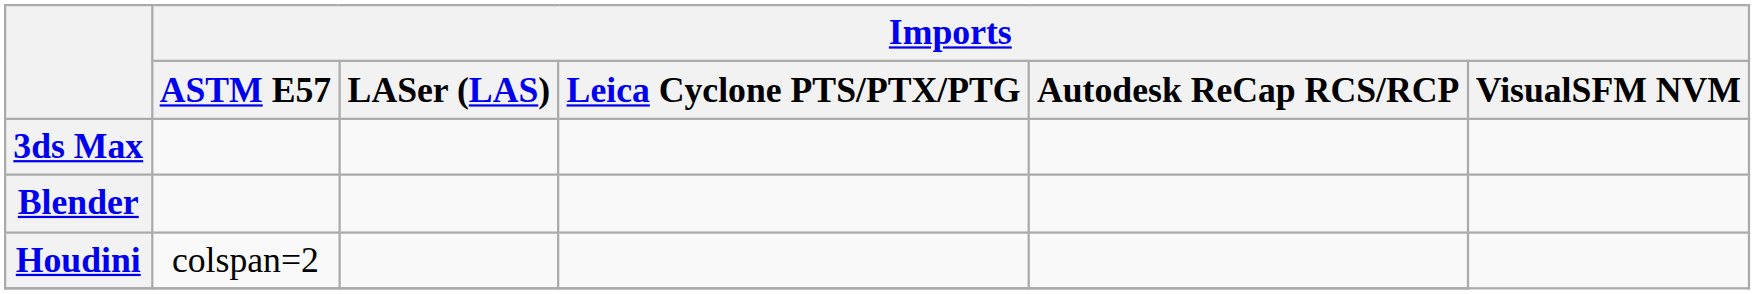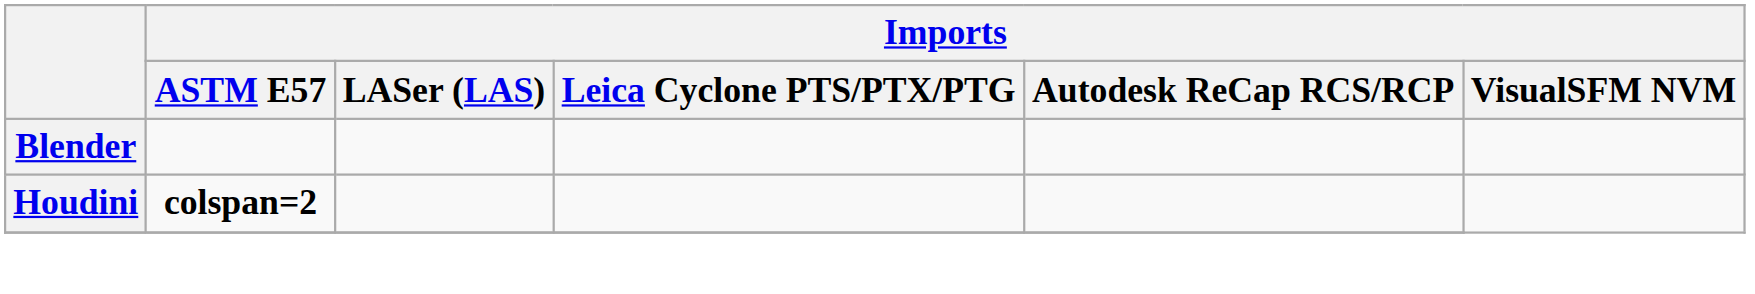- row: (78, 145)
(245, 259) normal -> (240, 202) bold
